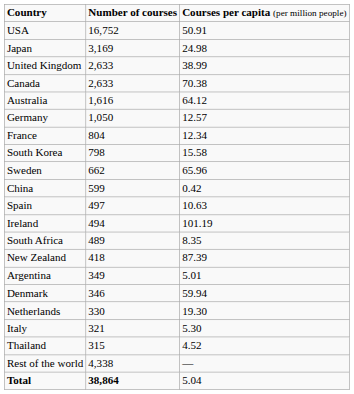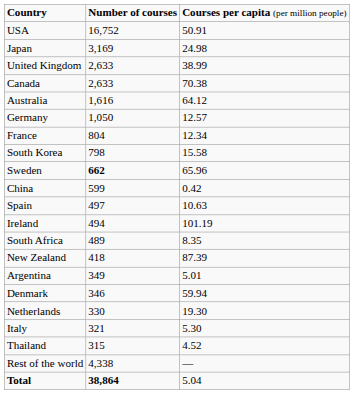(97, 170) normal -> (97, 170) bold
